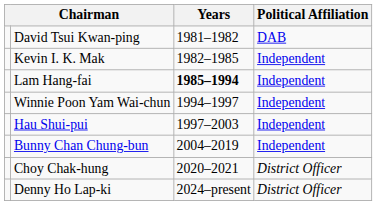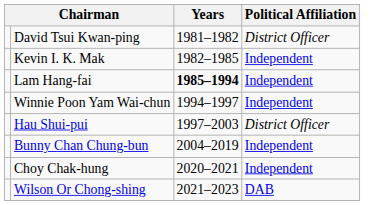(272, 37) DAB -> (287, 37) District Officer
(291, 124) Independent -> (287, 124) District Officer
(299, 168) District Officer -> (279, 168) Independent
+ row: (80, 189)
- row: (62, 189)
